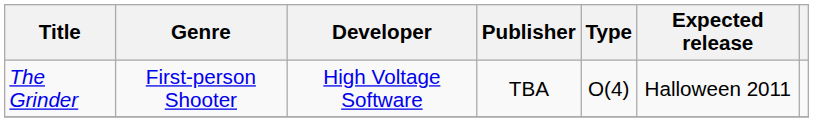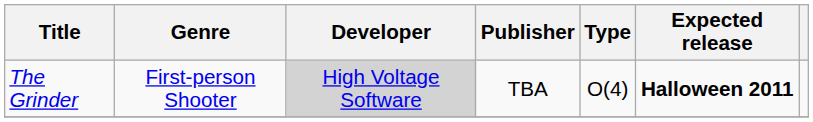(382, 88) no background -> (381, 88) lightgrey background
(718, 88) normal -> (717, 88) bold
